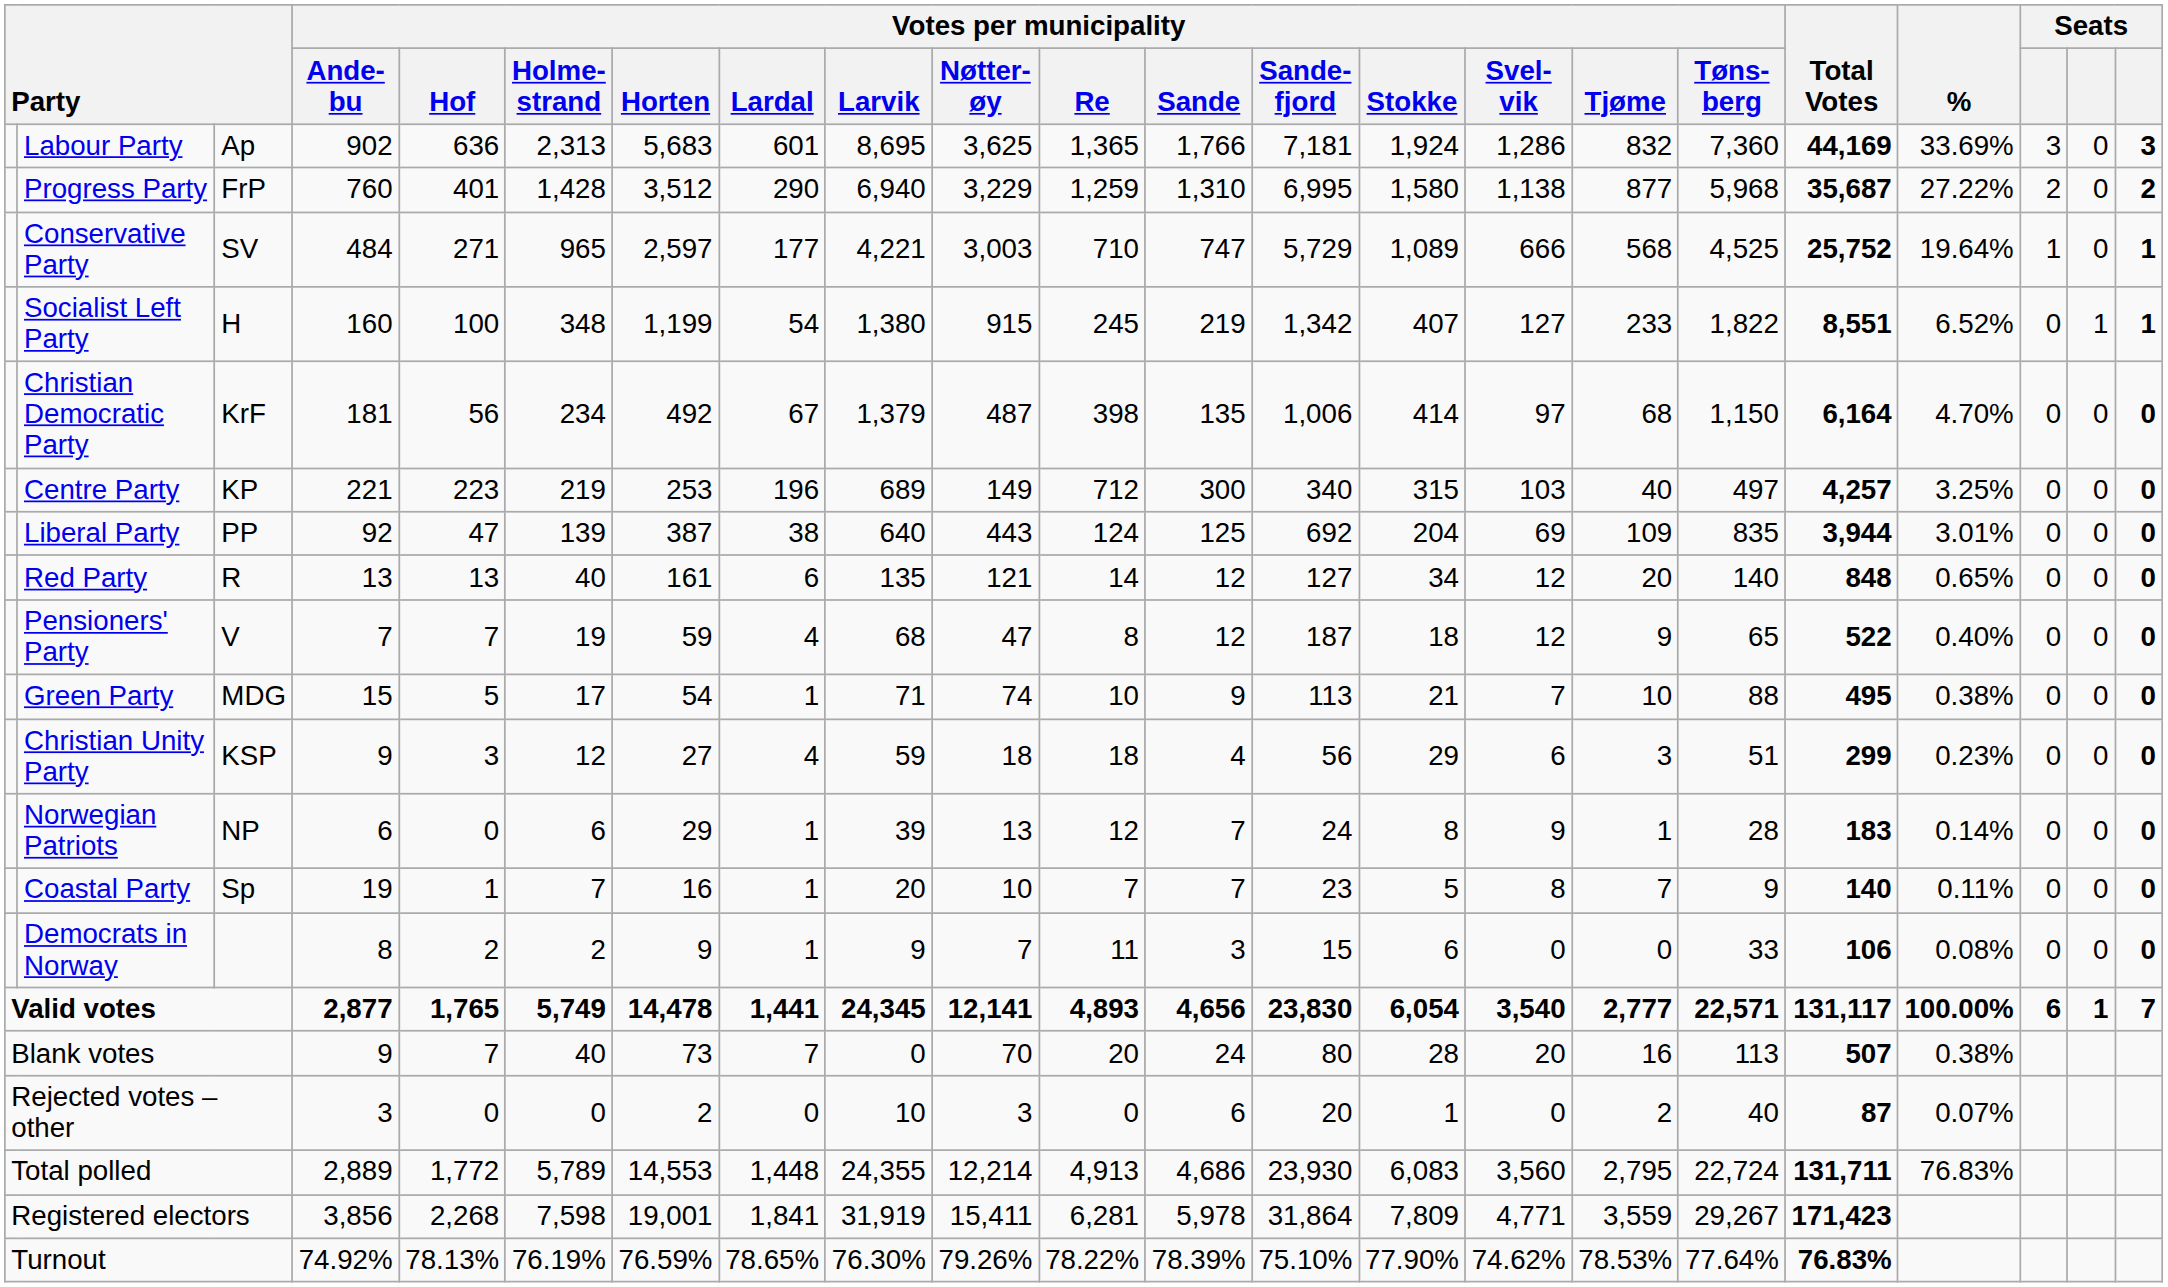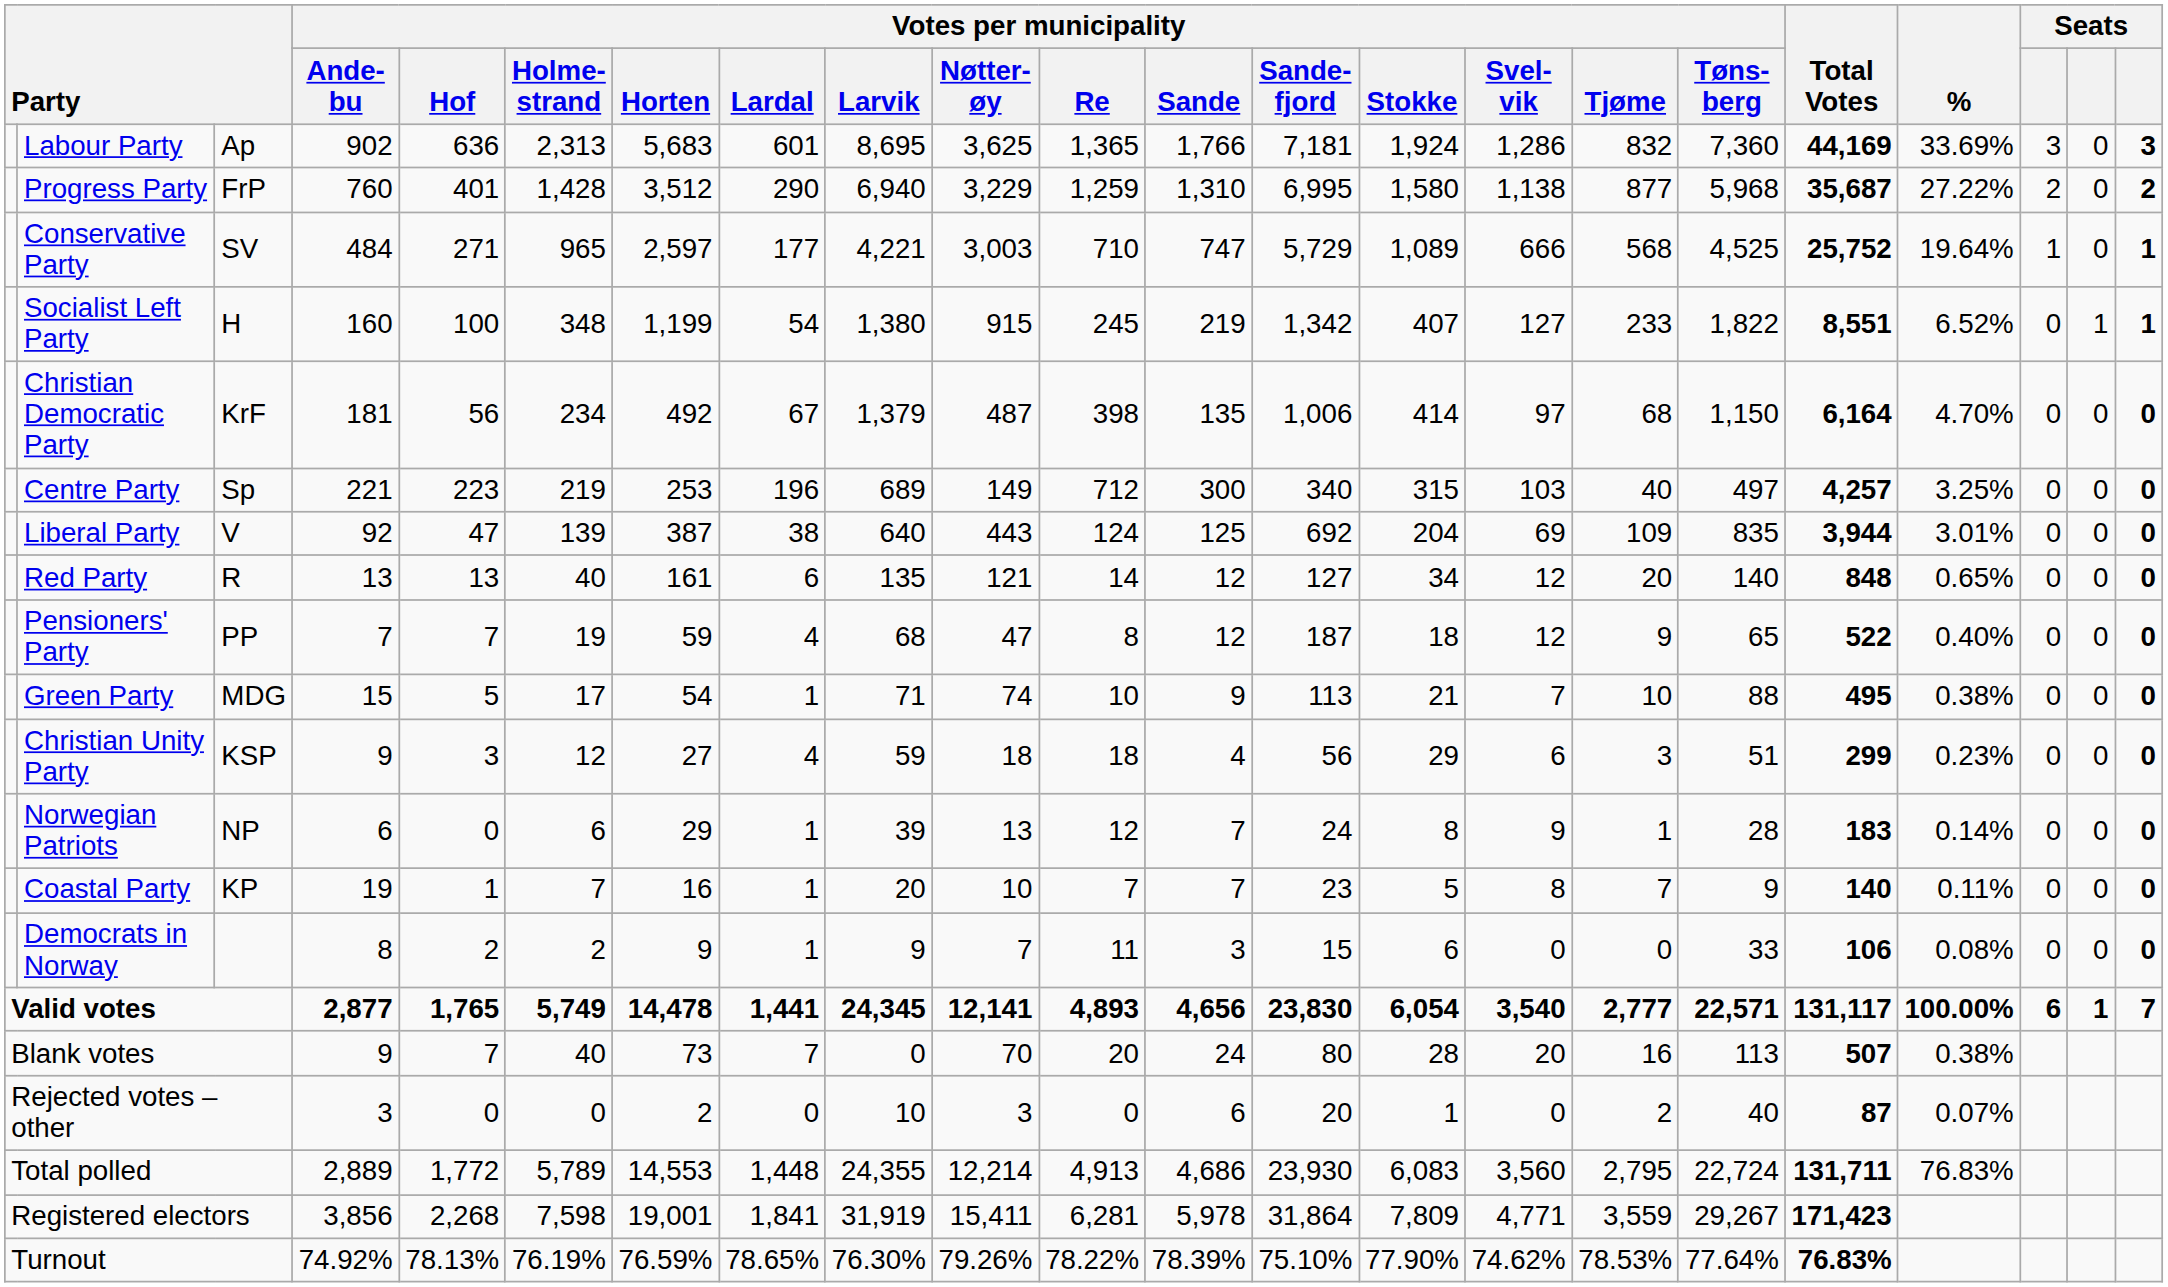(240, 489) KP -> (238, 489) Sp
(240, 533) PP -> (231, 533) V
(231, 636) V -> (240, 636) PP
(238, 890) Sp -> (240, 890) KP
